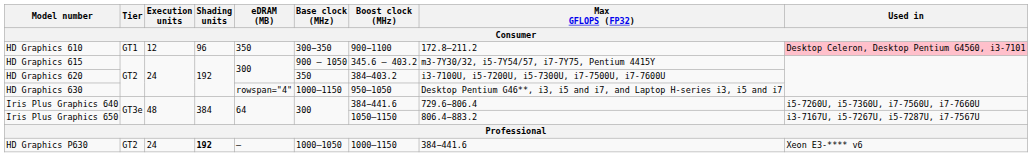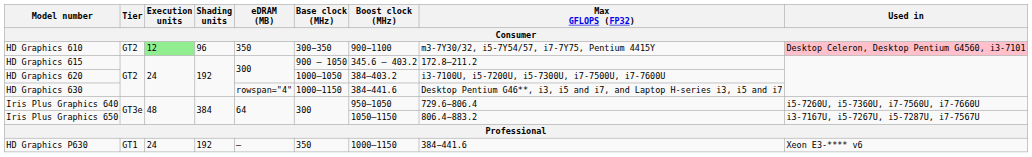(130, 49) GT1 -> (130, 49) GT2
(152, 49) no background -> (152, 49) lightgreen background
(449, 49) 172.8–211.2 -> (538, 49) m3-7Y30/32, i5-7Y54/57, i7-7Y75, Pentium 4415Y
(538, 62) m3-7Y30/32, i5-7Y54/57, i7-7Y75, Pentium 4415Y -> (449, 62) 172.8–211.2
(304, 76) 350 -> (319, 76) 1000–1050
(371, 90) 950–1050 -> (374, 90) 384−441.6
(374, 104) 384−441.6 -> (371, 104) 950–1050
(130, 145) GT2 -> (130, 145) GT1
(204, 145) bold -> (204, 145) normal
(319, 145) 1000–1050 -> (304, 145) 350
